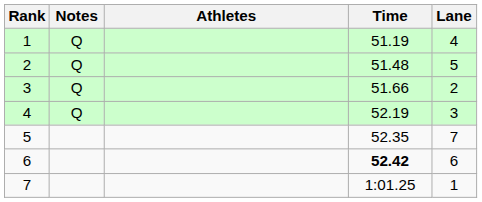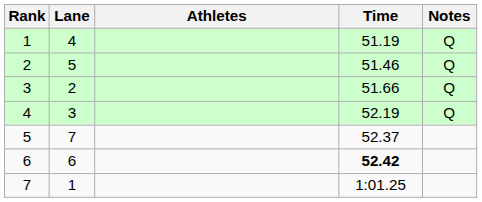columns swapped: (454, 16) <-> (77, 16)
(390, 64) 51.48 -> (380, 64) 51.46
(390, 137) 52.35 -> (380, 137) 52.37
